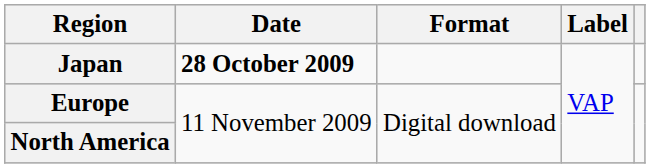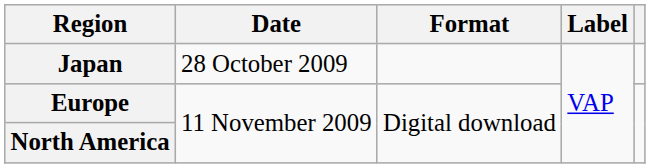(268, 63) bold -> (264, 63) normal
